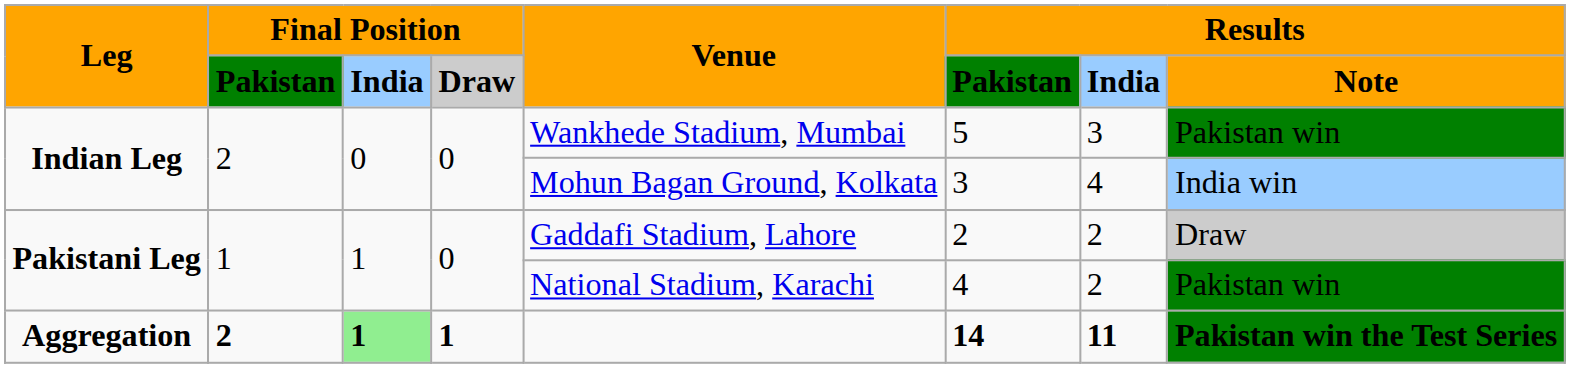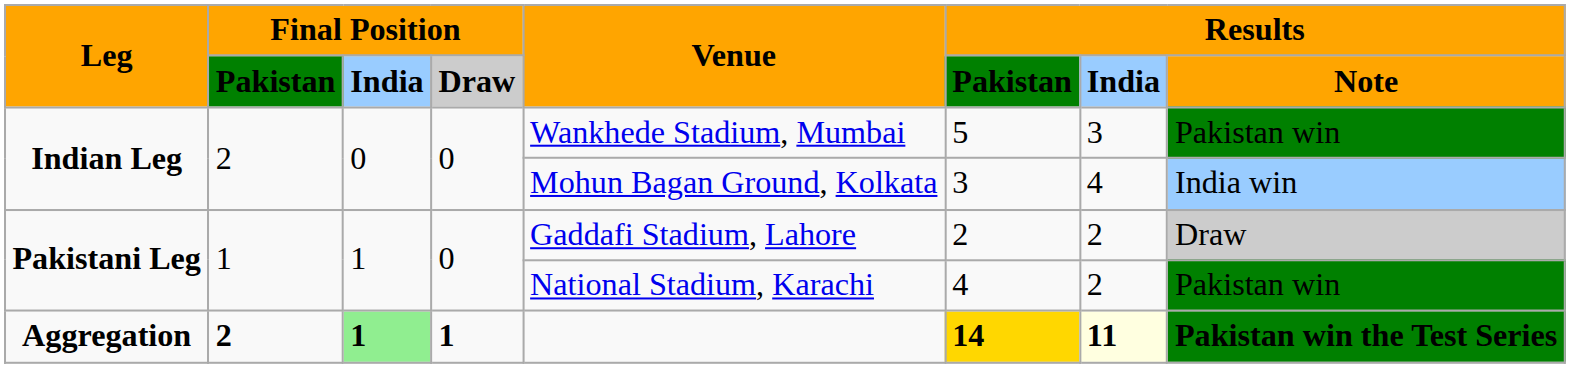(968, 336) no background -> (968, 336) gold background
(1102, 336) no background -> (1102, 336) lightyellow background
